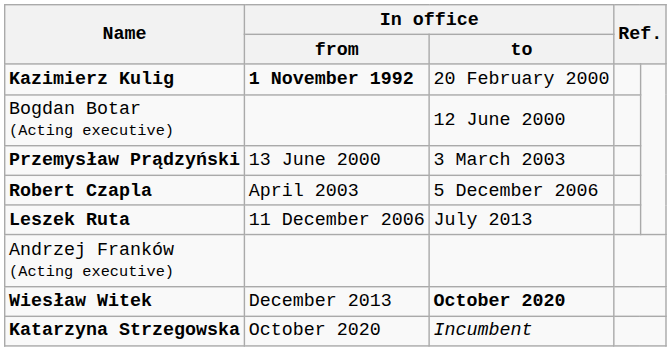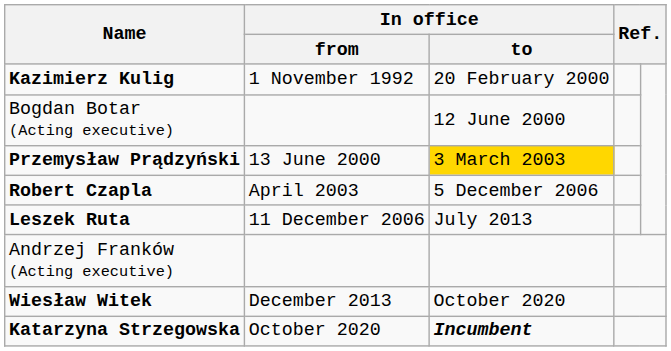(331, 79) bold -> (331, 79) normal
(500, 160) no background -> (500, 160) gold background
(500, 301) bold -> (500, 301) normal
(483, 331) normal -> (483, 331) bold
